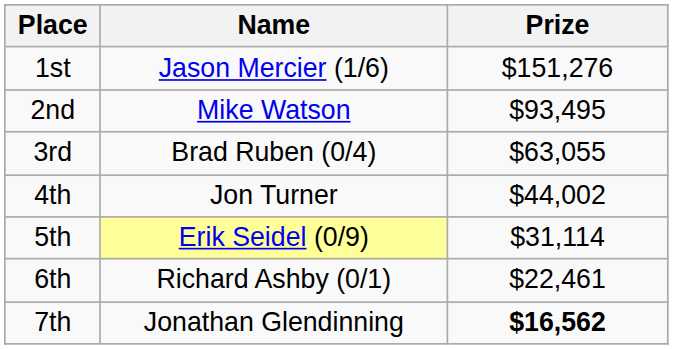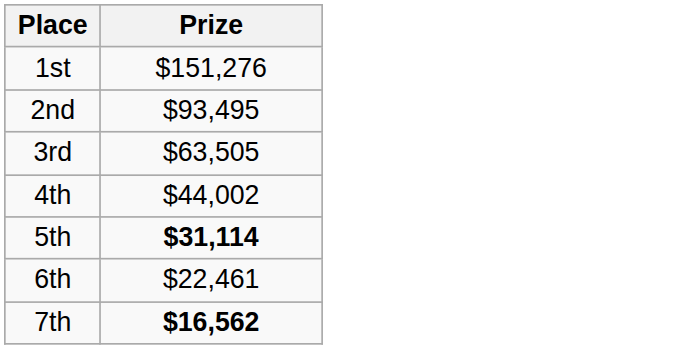- column: (274, 25)
(558, 152) $63,055 -> (211, 152) $63,505
(558, 237) normal -> (211, 237) bold
